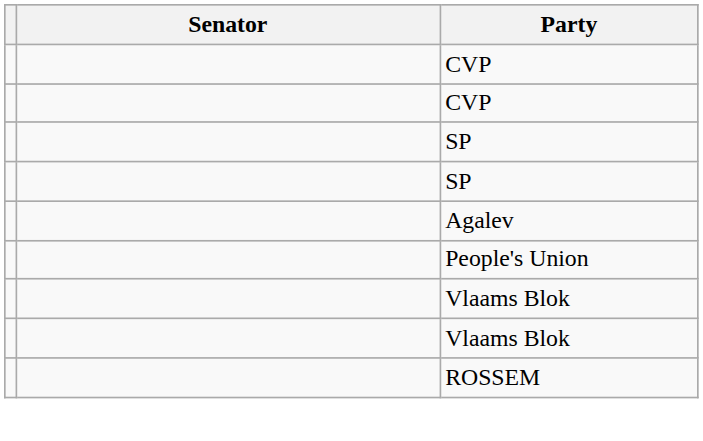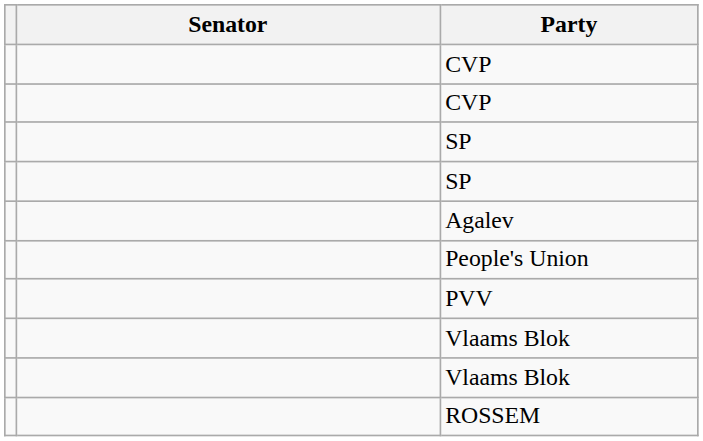+ row: (10, 299)
